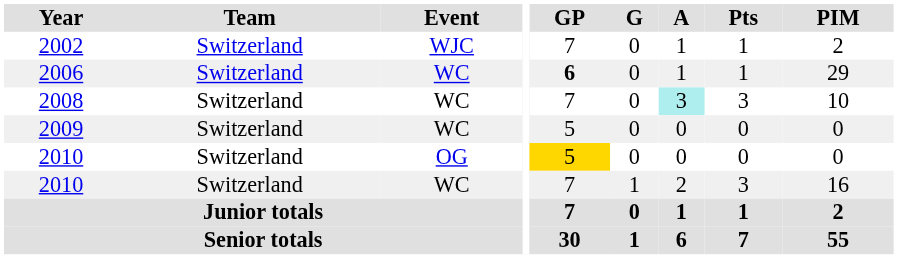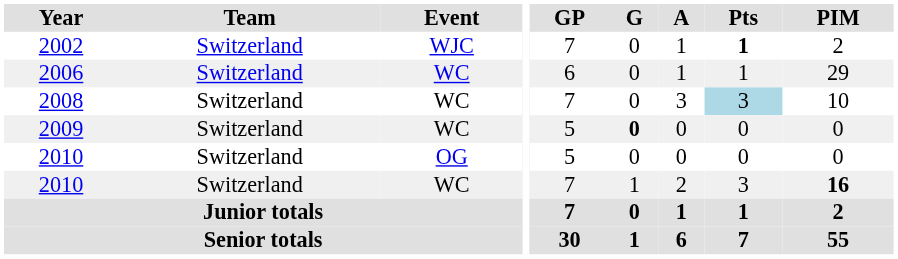(743, 45) normal -> (743, 45) bold
(570, 73) bold -> (570, 73) normal
(681, 101) paleturquoise background -> (681, 101) no background
(743, 101) no background -> (743, 101) lightblue background
(634, 128) normal -> (634, 128) bold
(570, 156) gold background -> (570, 156) no background
(838, 184) normal -> (838, 184) bold
